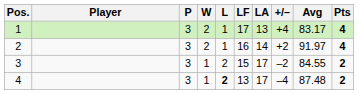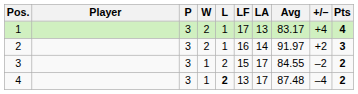columns swapped: (282, 13) <-> (312, 13)
(342, 47) 4 -> (342, 47) 3
